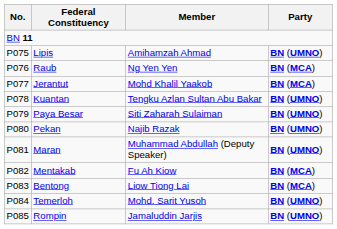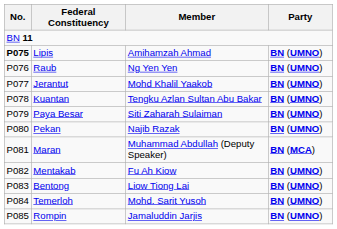(18, 53) normal -> (18, 53) bold
(293, 68) BN (MCA) -> (296, 68) BN (UMNO)
(293, 83) BN (MCA) -> (296, 83) BN (UMNO)
(296, 150) BN (UMNO) -> (293, 150) BN (MCA)
(293, 170) BN (MCA) -> (296, 170) BN (UMNO)
(293, 185) BN (MCA) -> (296, 185) BN (UMNO)
